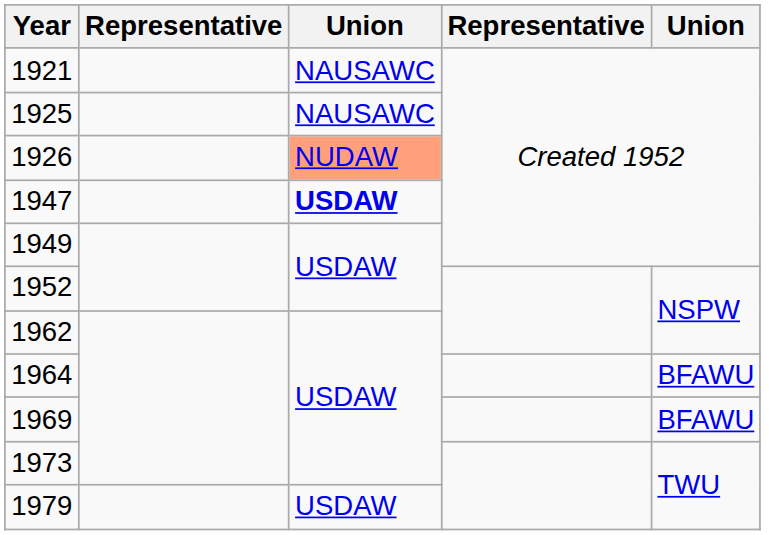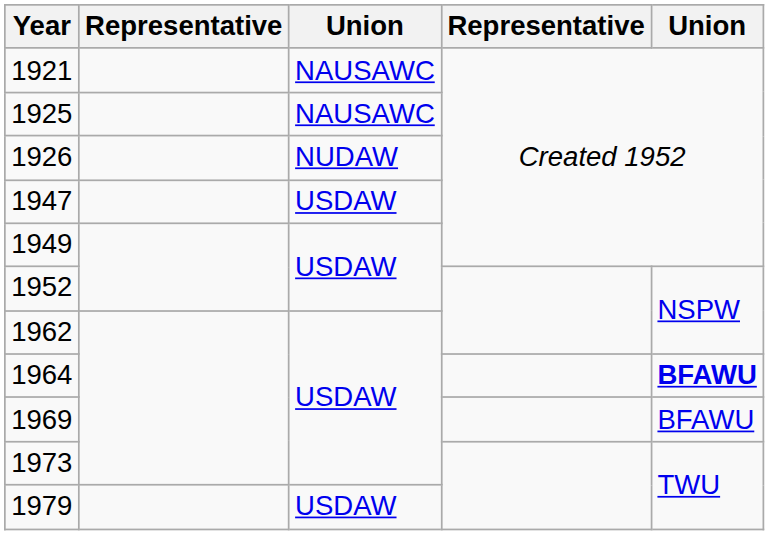(347, 157) lightsalmon background -> (347, 157) no background
(346, 200) bold -> (346, 200) normal
(706, 375) normal -> (707, 375) bold
